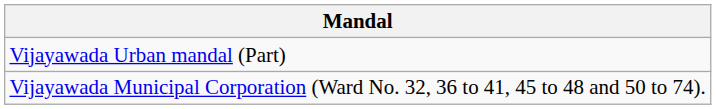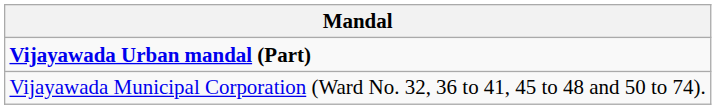(148, 54) normal -> (160, 54) bold
